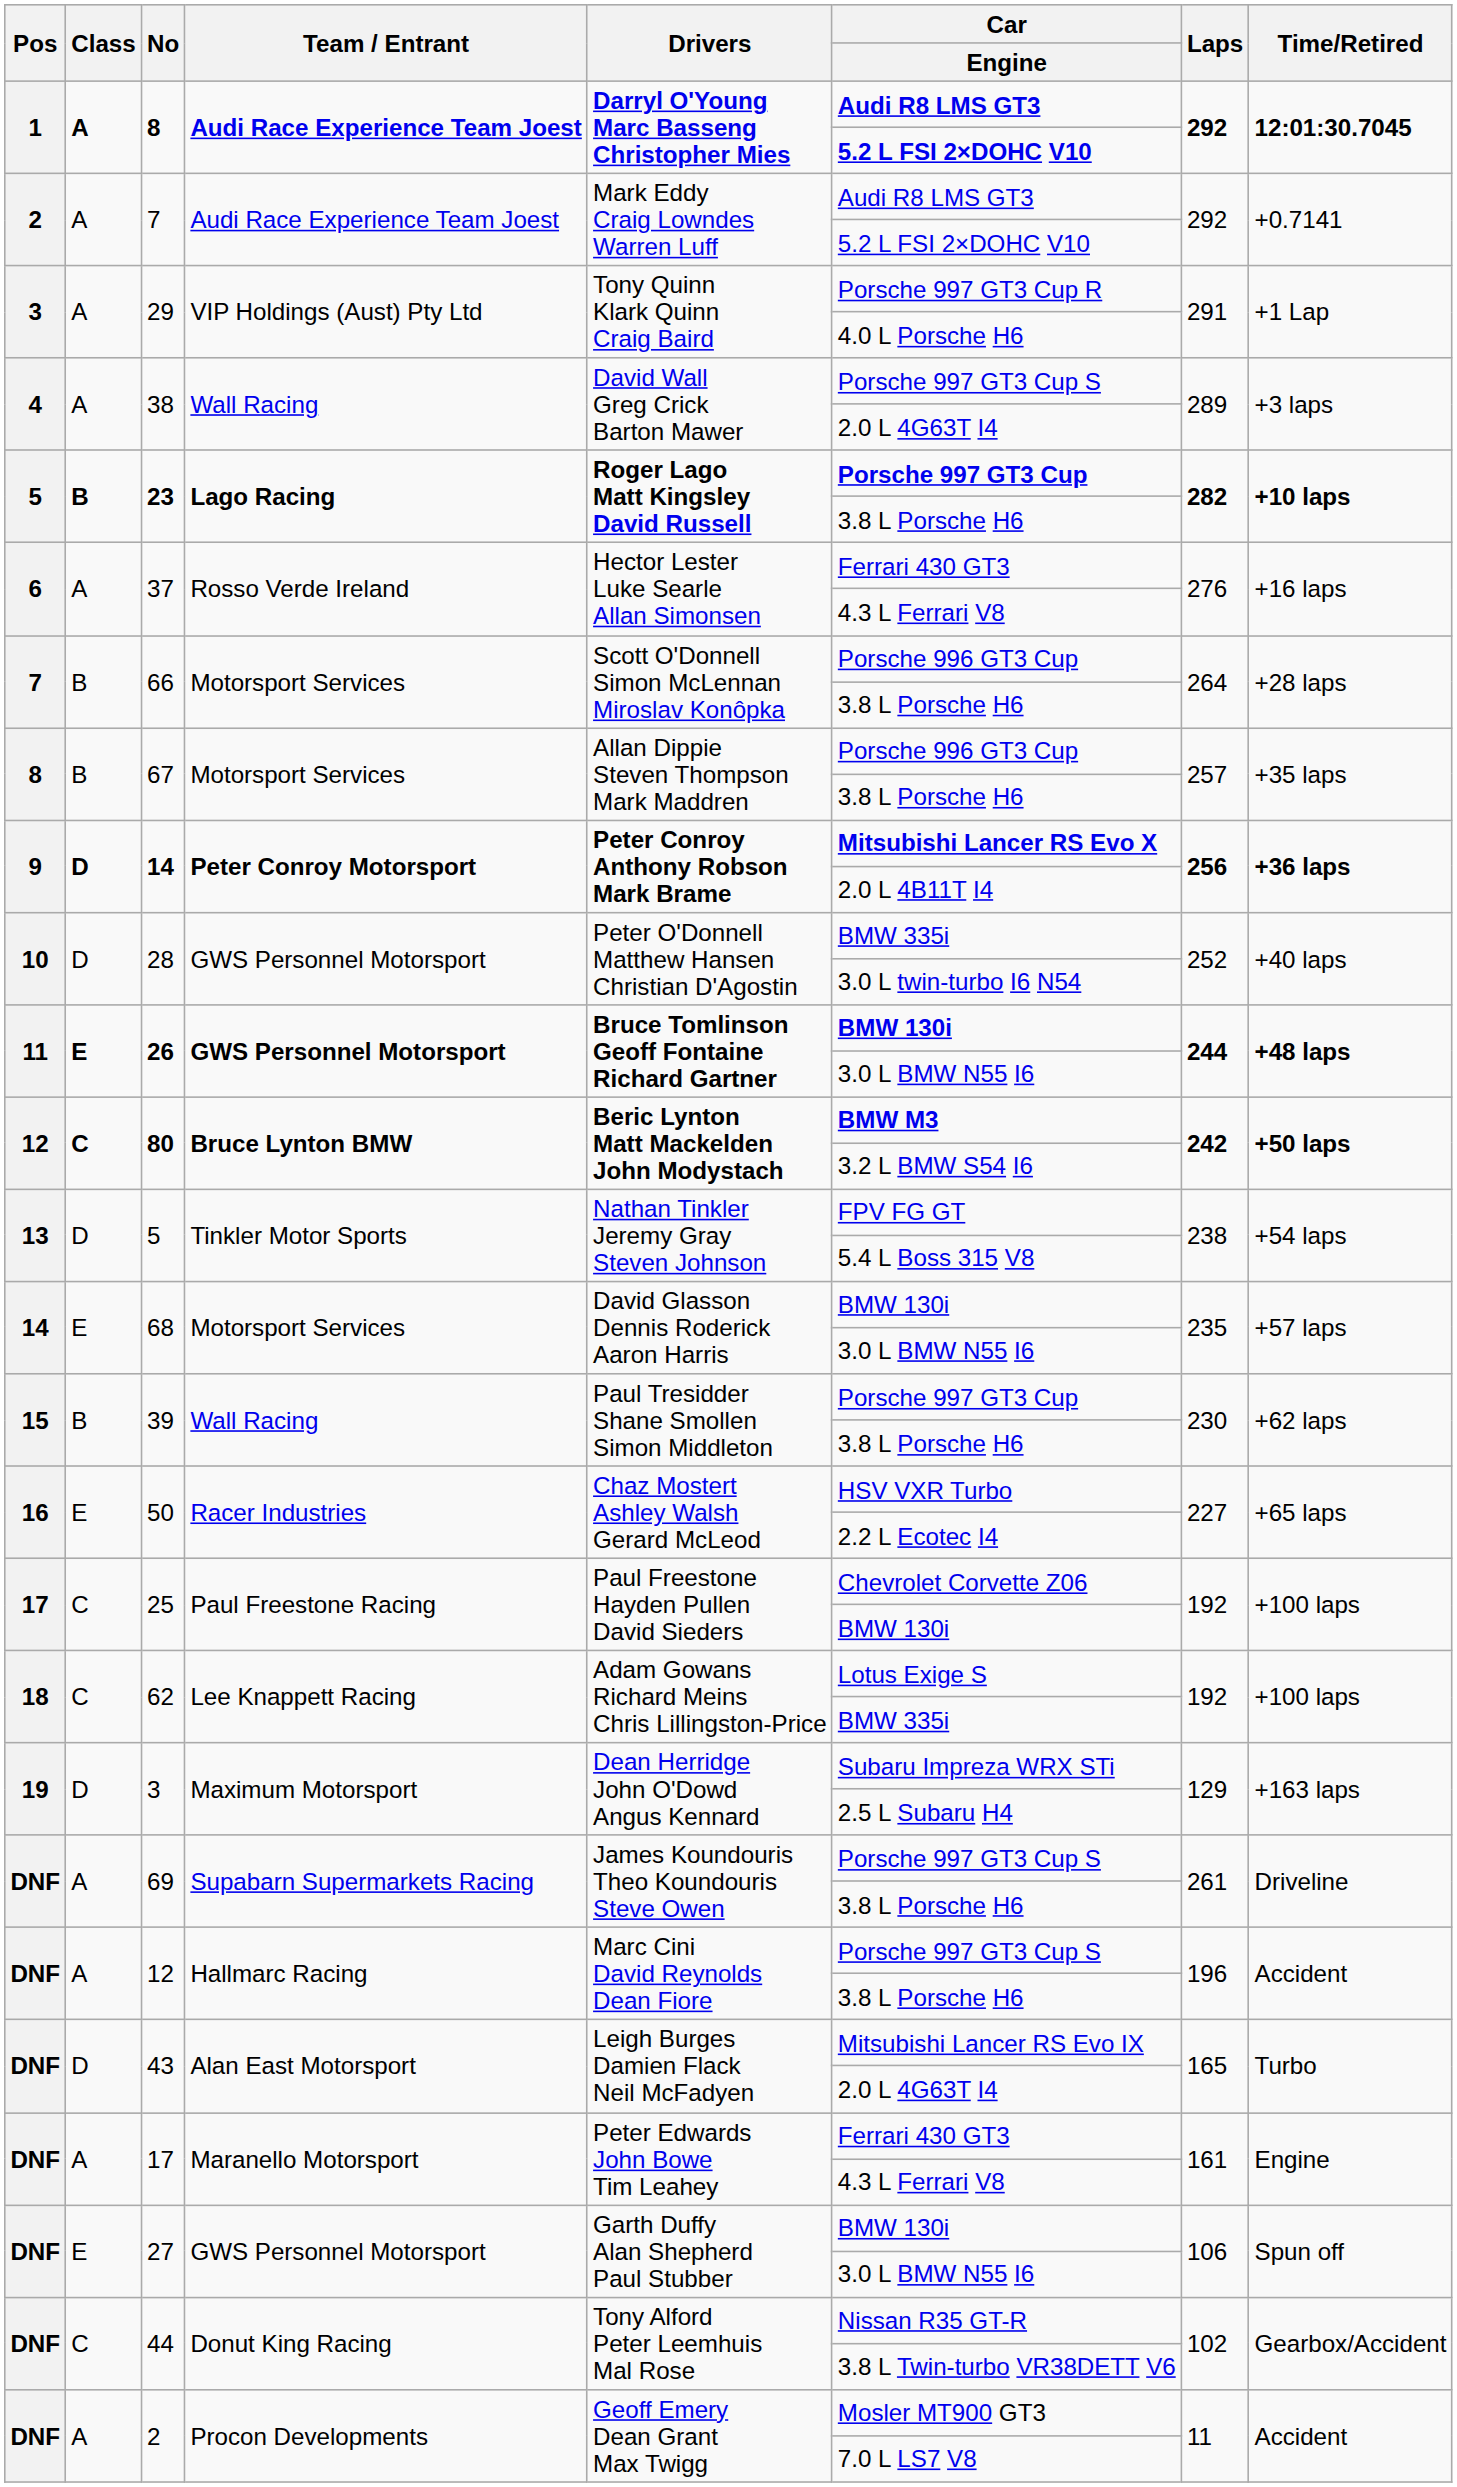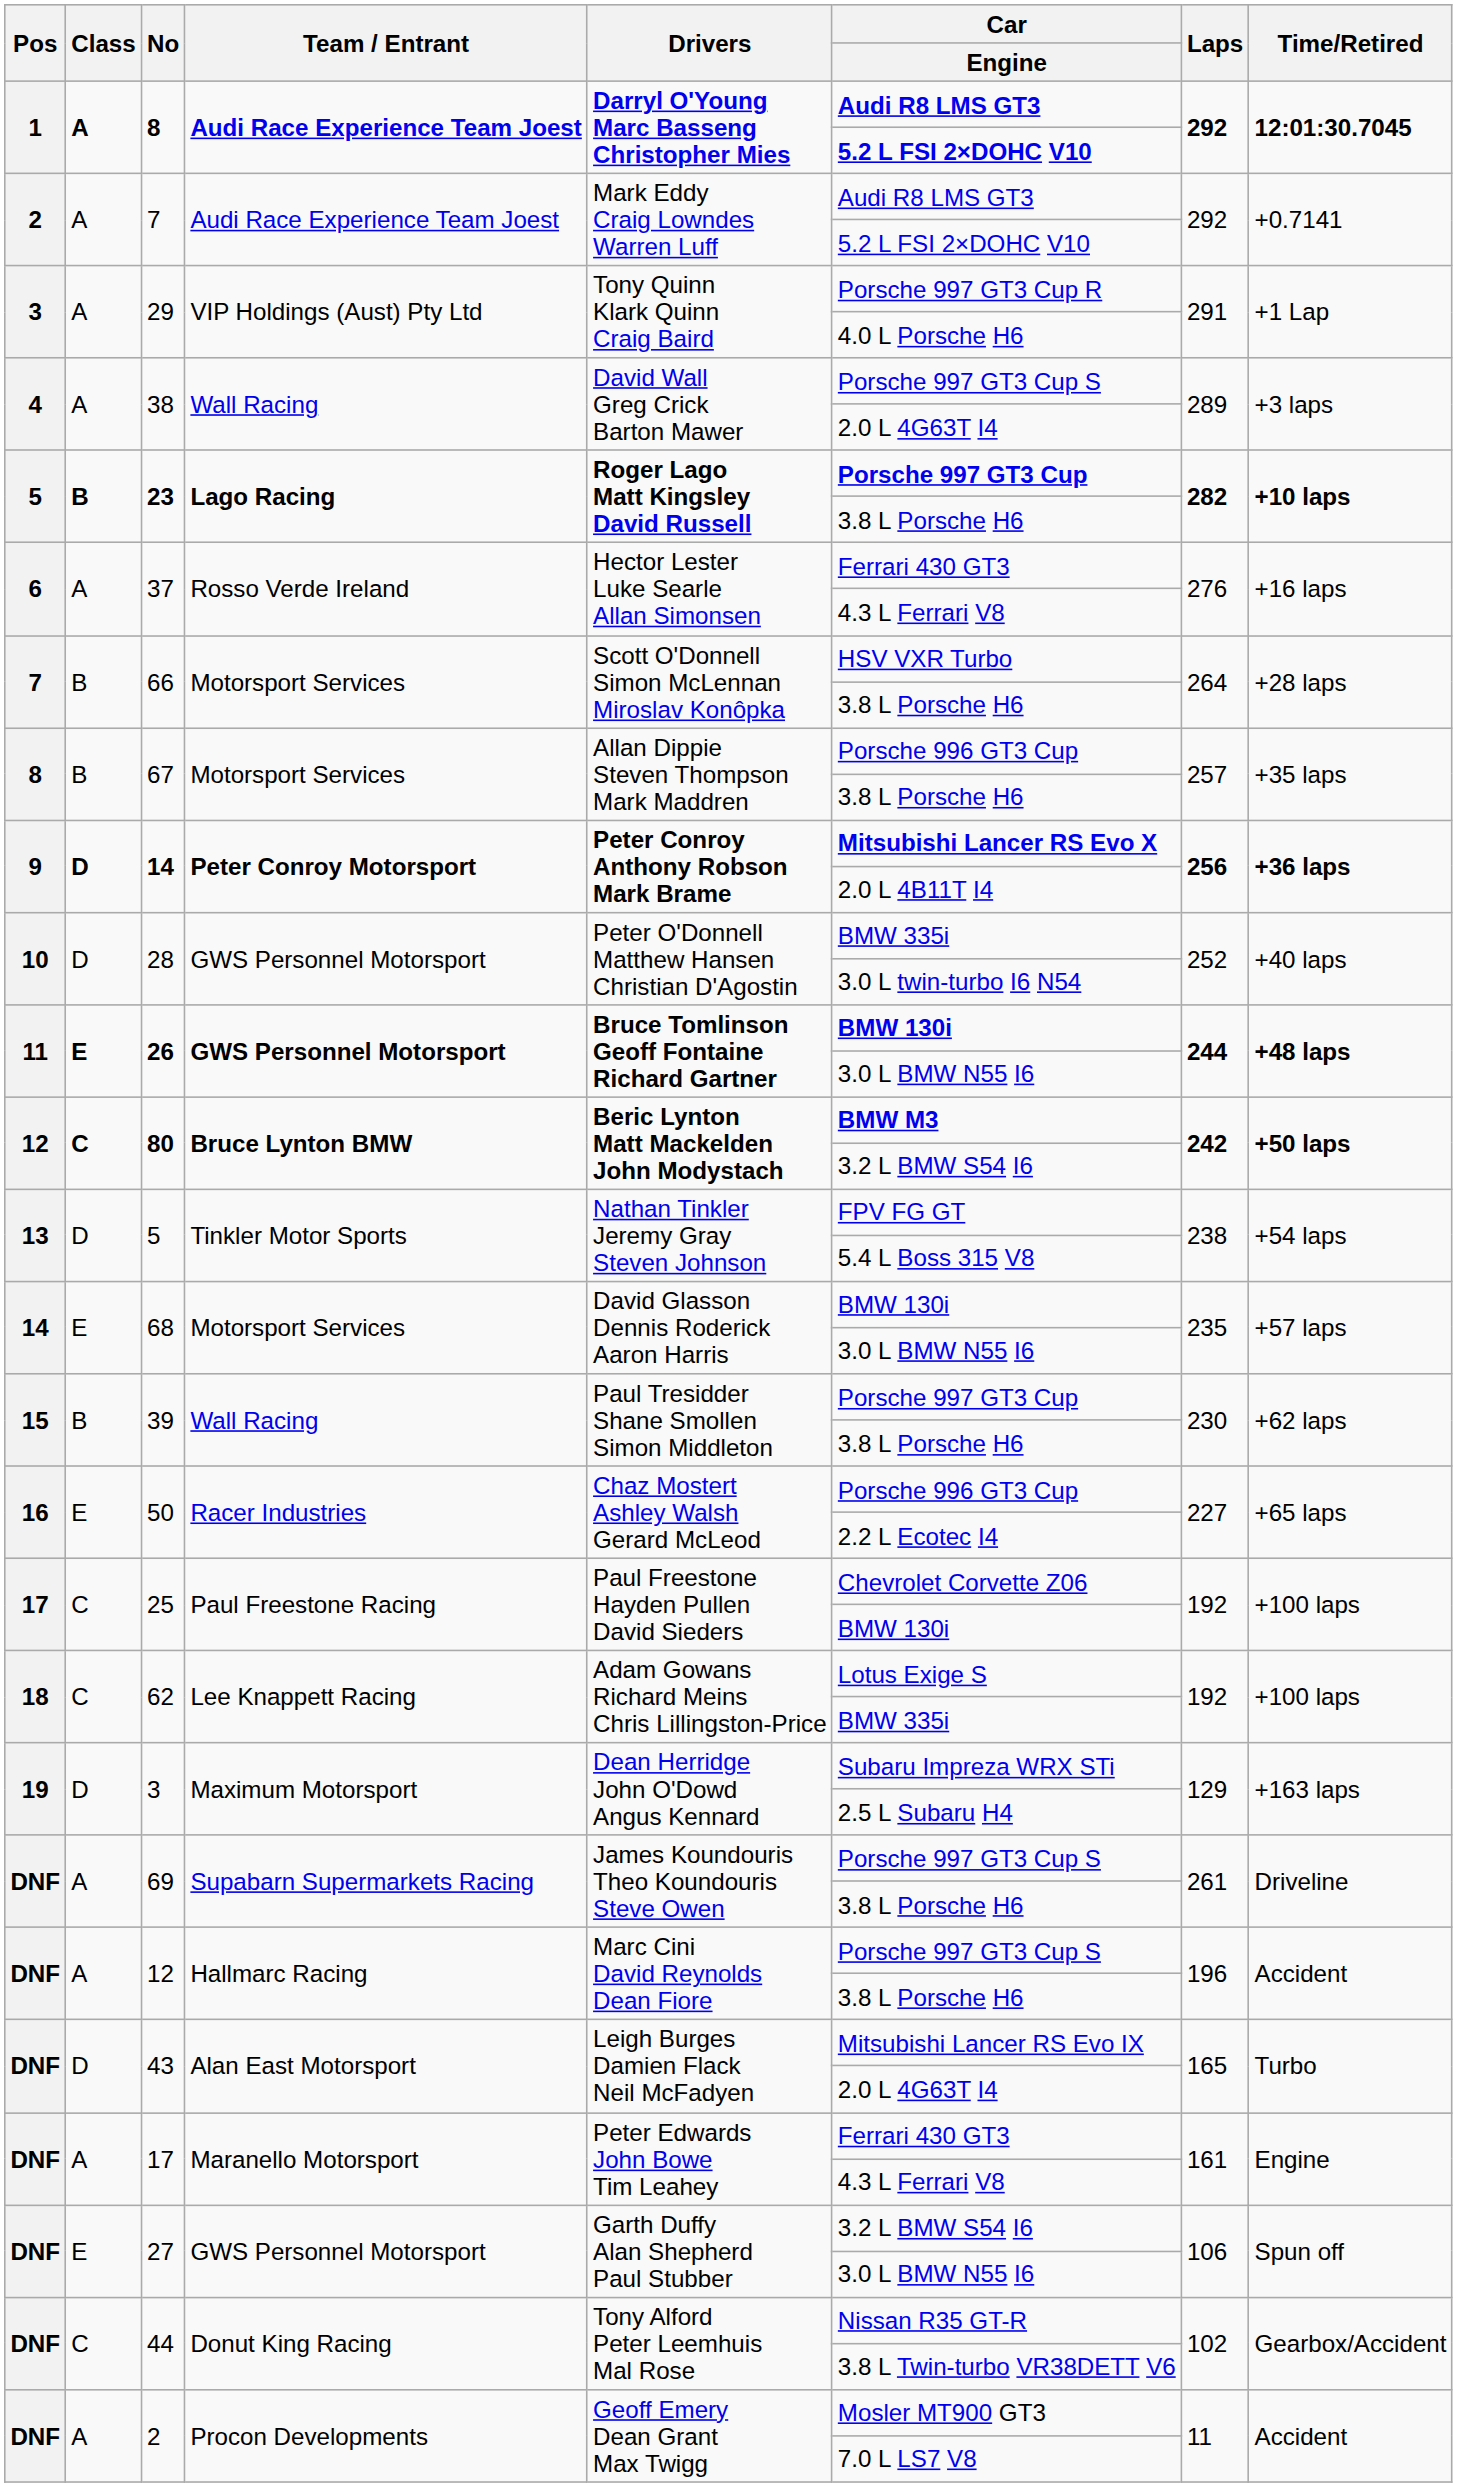(958, 658) Porsche 996 GT3 Cup -> (925, 658) HSV VXR Turbo
(925, 1489) HSV VXR Turbo -> (958, 1489) Porsche 996 GT3 Cup
(894, 2228) BMW 130i -> (935, 2228) 3.2 L BMW S54 I6
